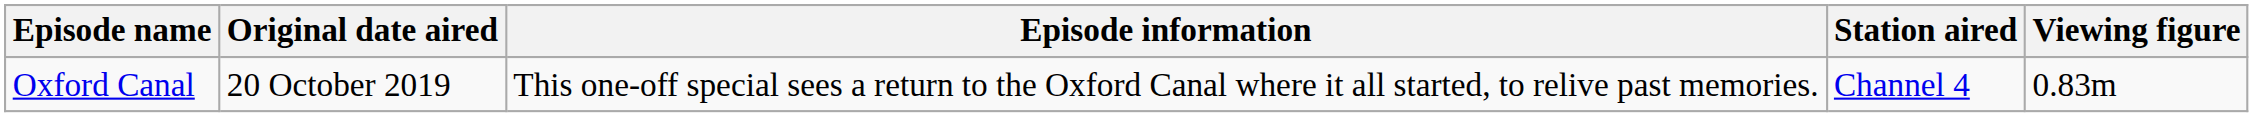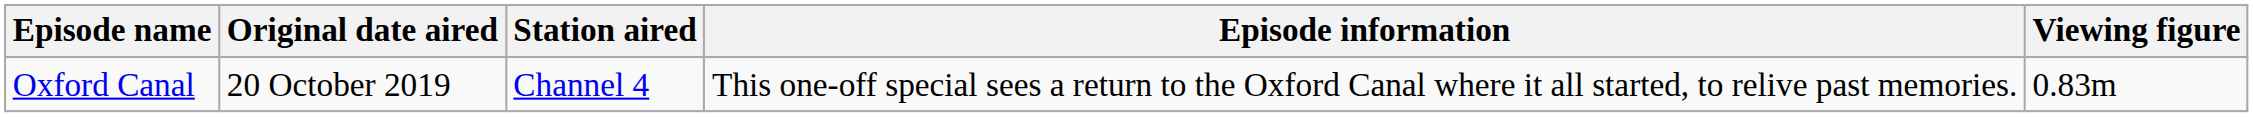columns swapped: (1926, 30) <-> (1166, 30)
